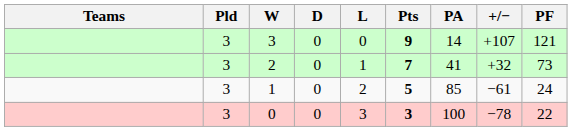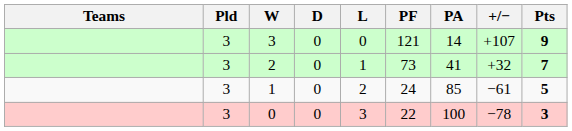columns swapped: (545, 16) <-> (408, 16)
